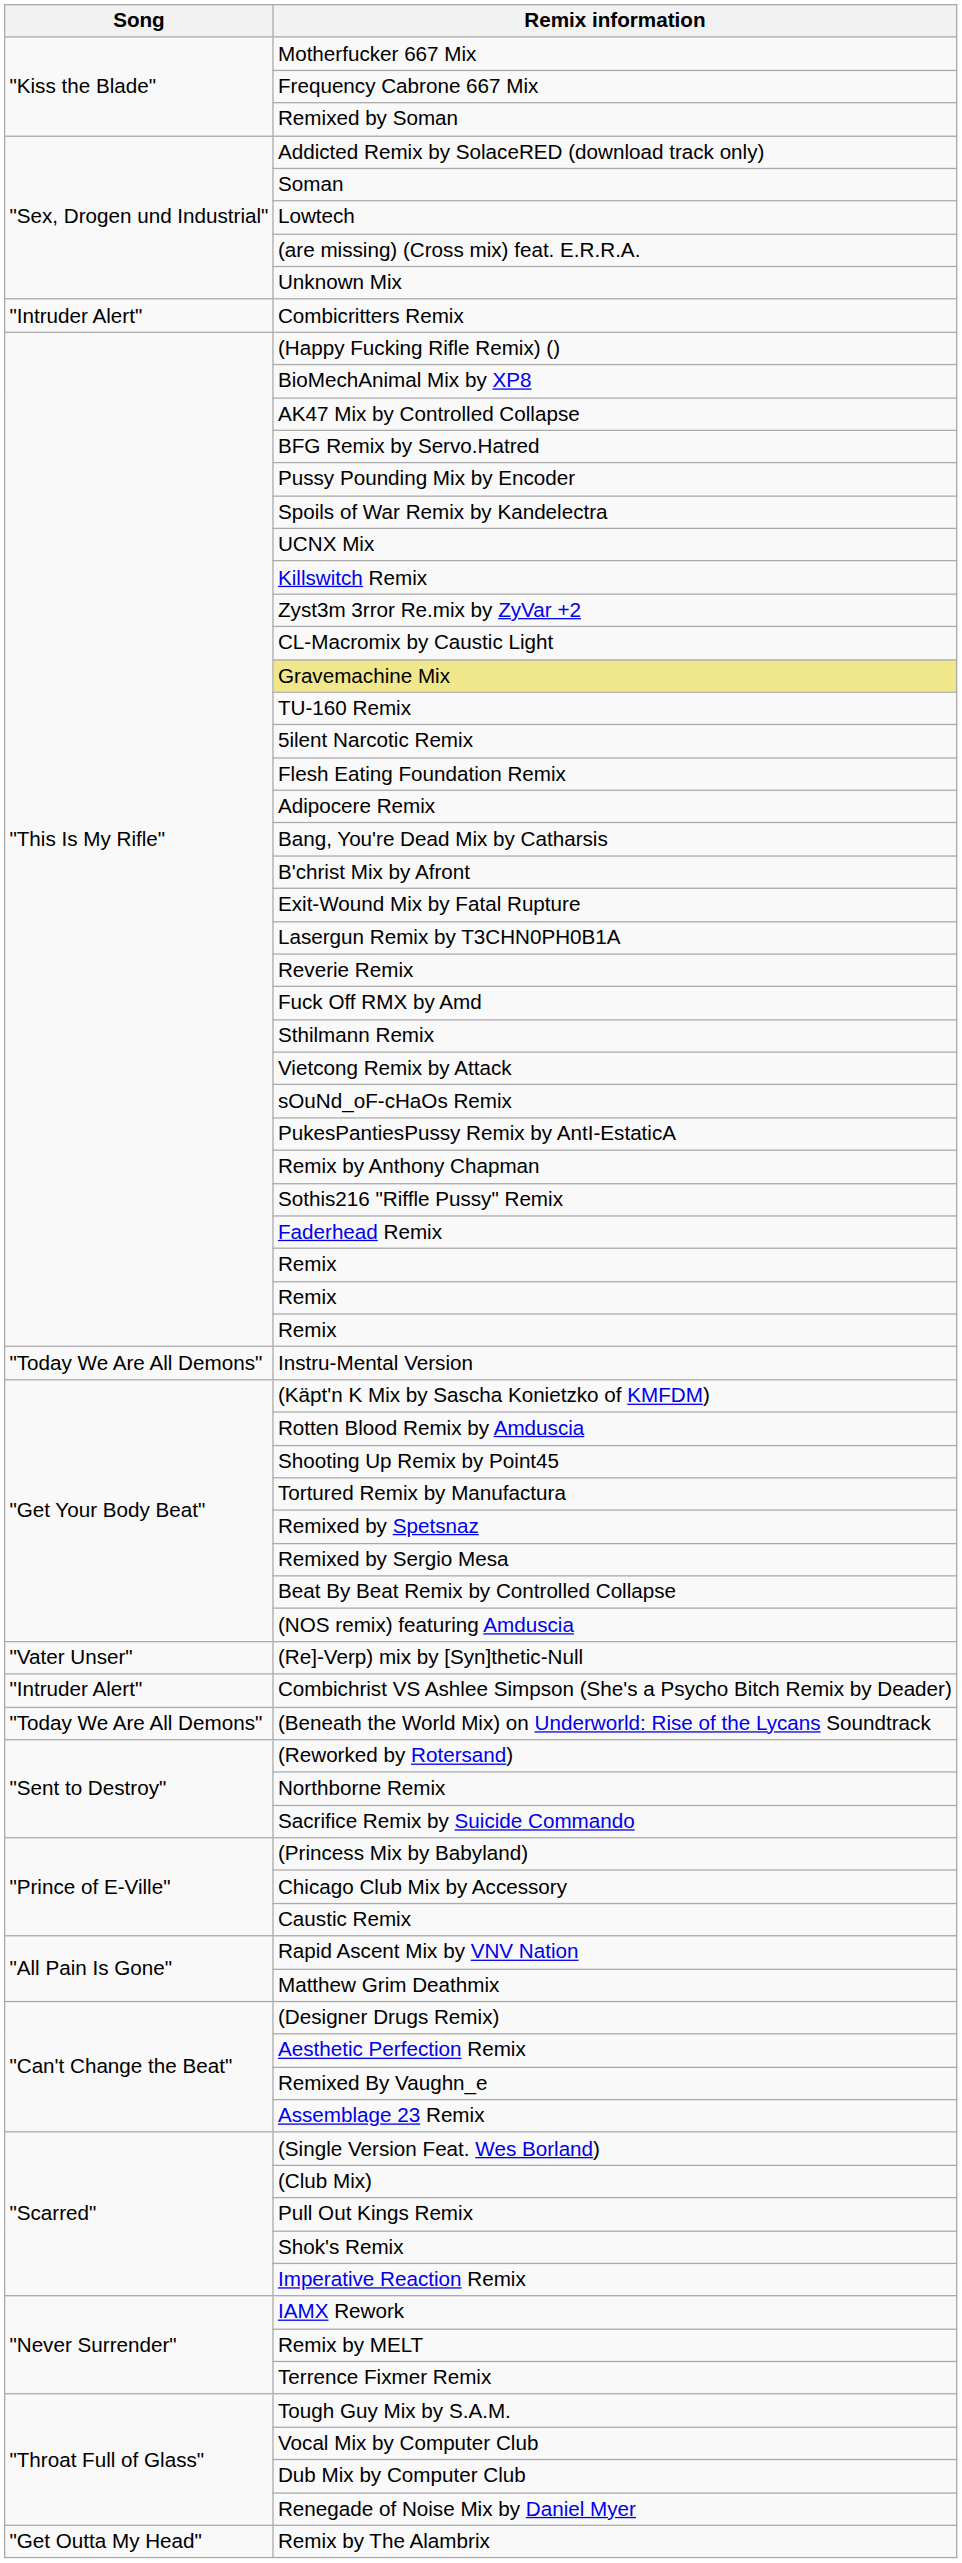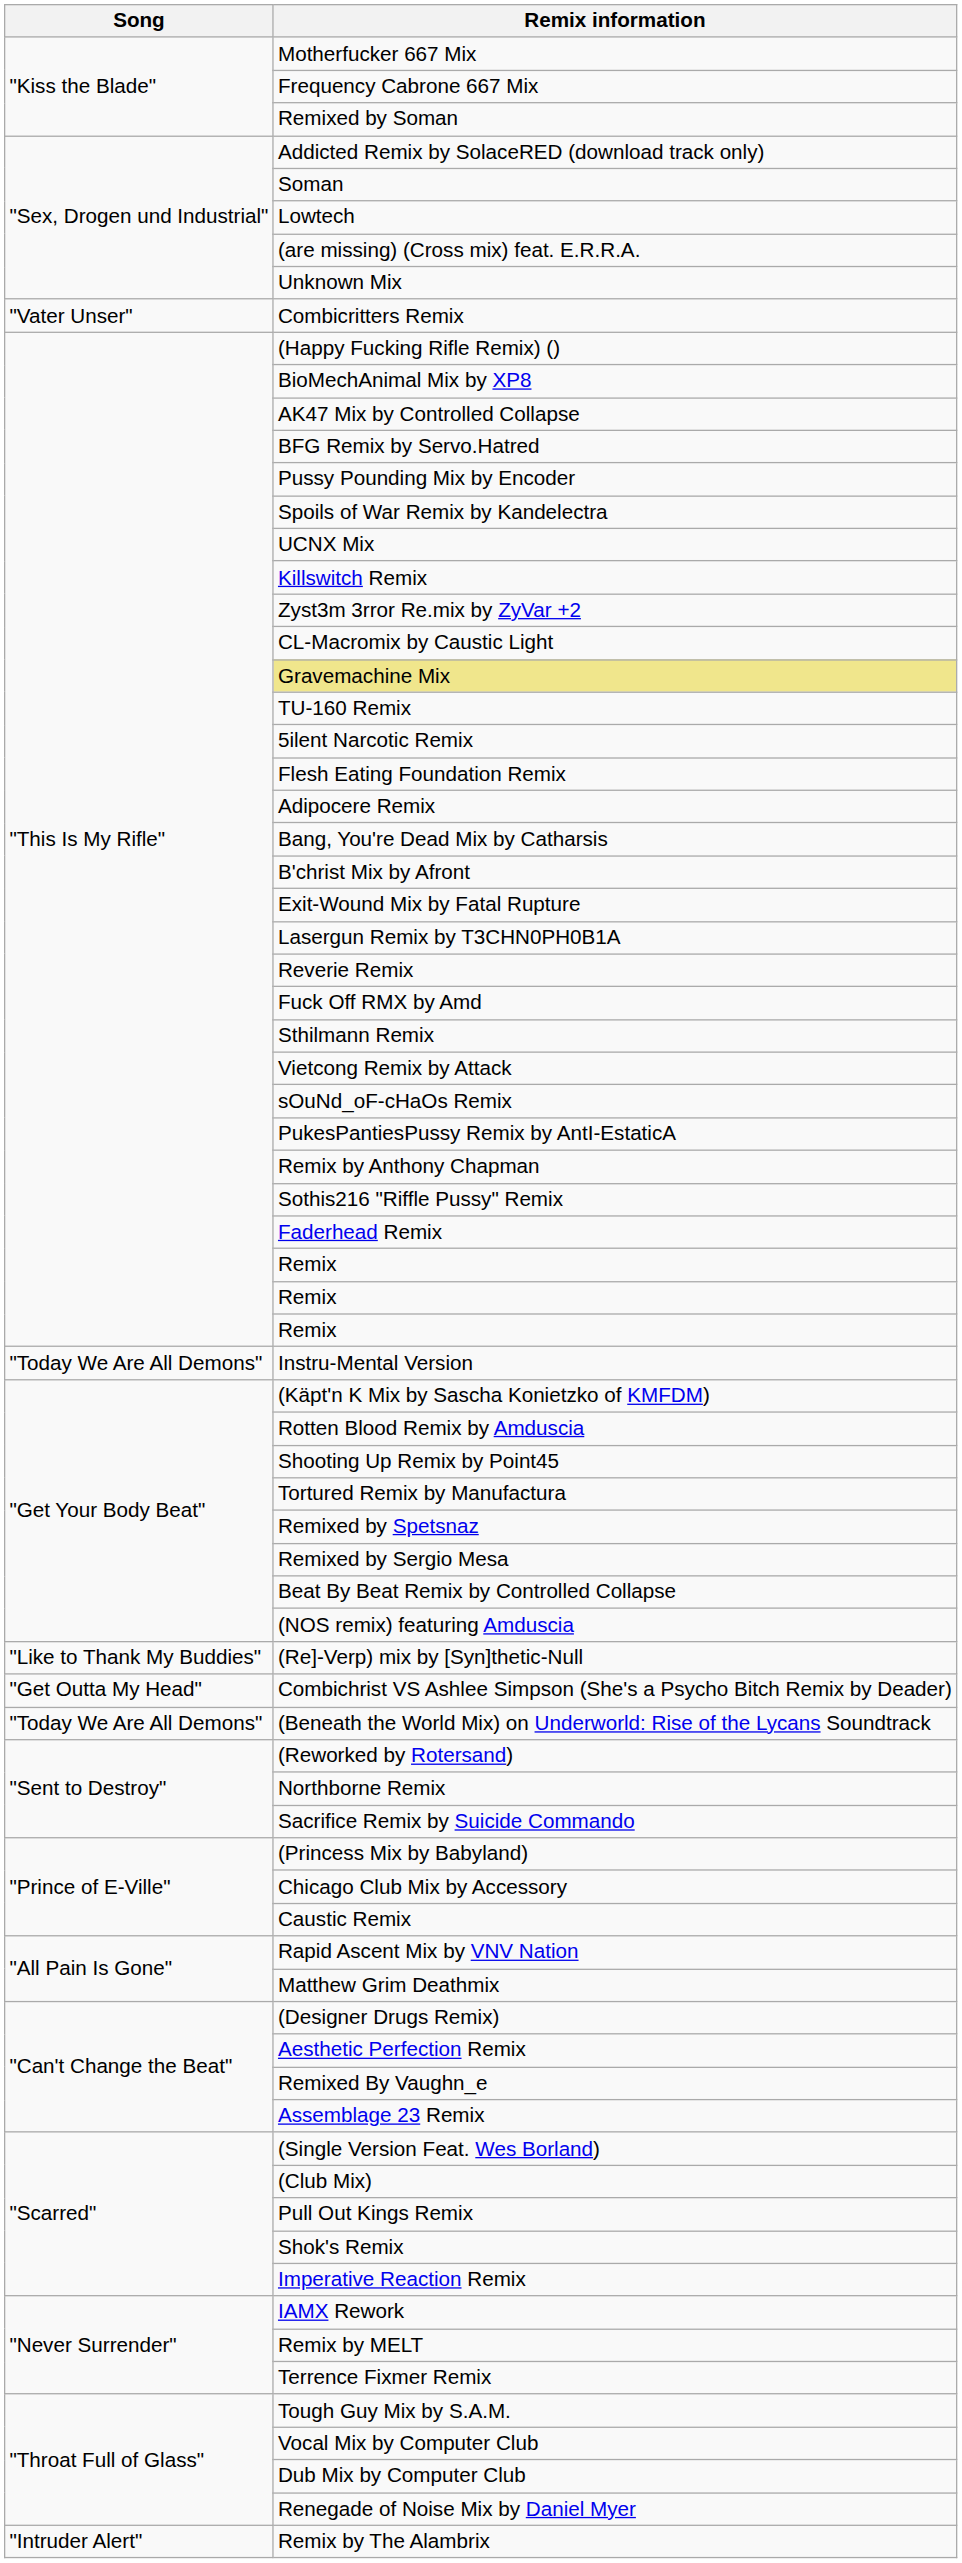(76, 315) "Intruder Alert" -> (71, 315) "Vater Unser"
(71, 1657) "Vater Unser" -> (135, 1657) "Like to Thank My Buddies"
(76, 1690) "Intruder Alert" -> (106, 1690) "Get Outta My Head"
(106, 2541) "Get Outta My Head" -> (76, 2541) "Intruder Alert"
